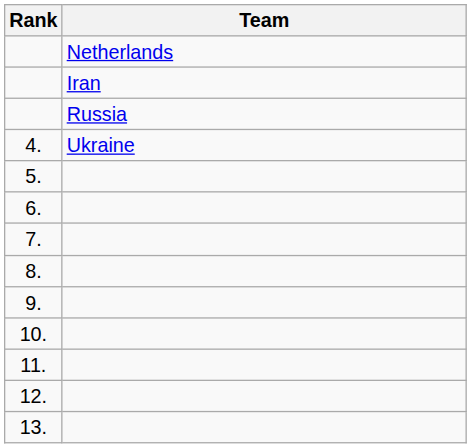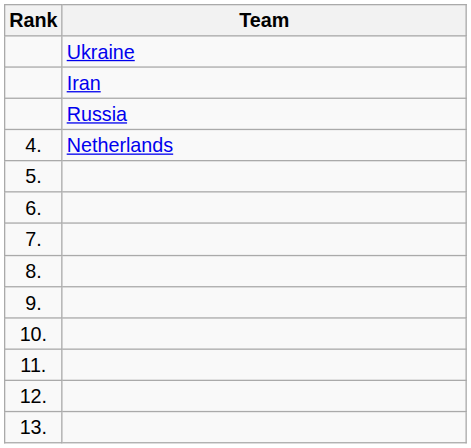(120, 52) Netherlands -> (101, 52) Ukraine
(101, 146) Ukraine -> (120, 146) Netherlands
